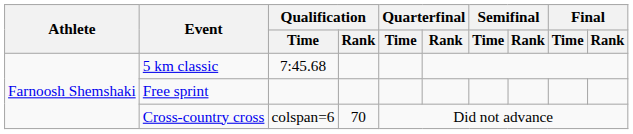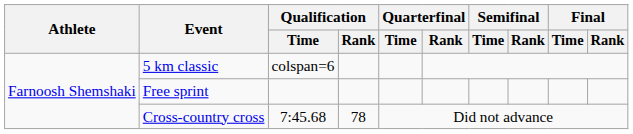(303, 66) 7:45.68 -> (303, 66) colspan=6
(303, 116) colspan=6 -> (303, 116) 7:45.68
(358, 116) 70 -> (358, 116) 78
